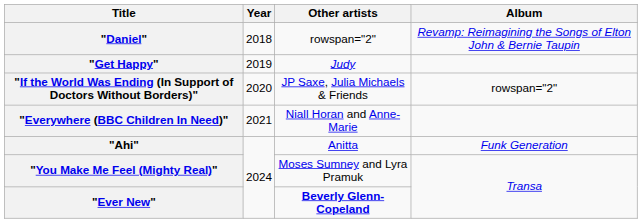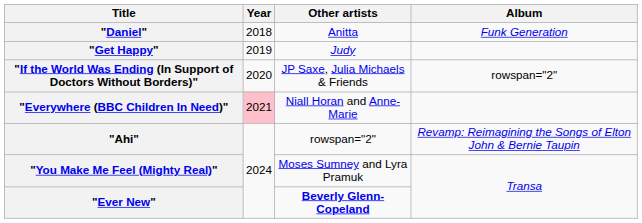(343, 38) rowspan="2" -> (343, 32) Anitta
(524, 38) Revamp: Reimagining the Songs of Elton John & Bernie Taupin -> (524, 32) Funk Generation
(259, 120) no background -> (259, 107) pink background
(343, 145) Anitta -> (343, 139) rowspan="2"
(524, 145) Funk Generation -> (524, 139) Revamp: Reimagining the Songs of Elton John & Bernie Taupin
